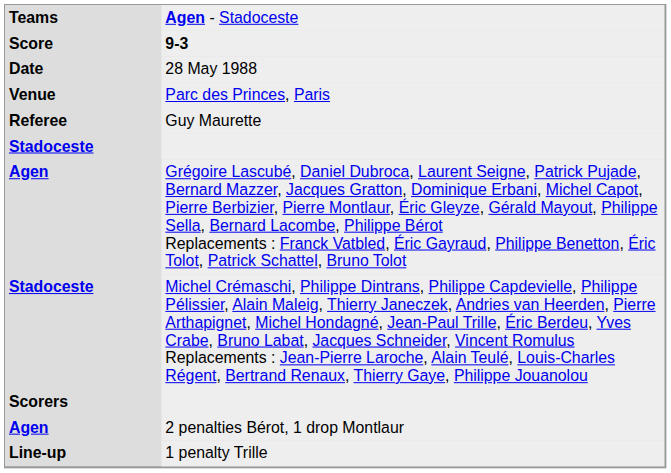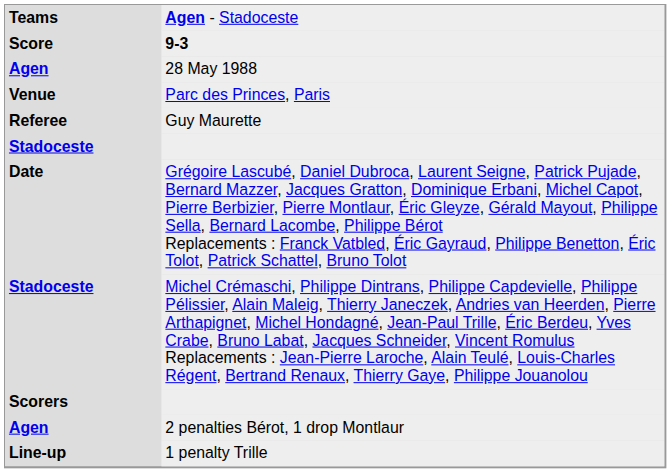(26, 69) Date -> (29, 69) Agen
(29, 172) Agen -> (26, 172) Date
